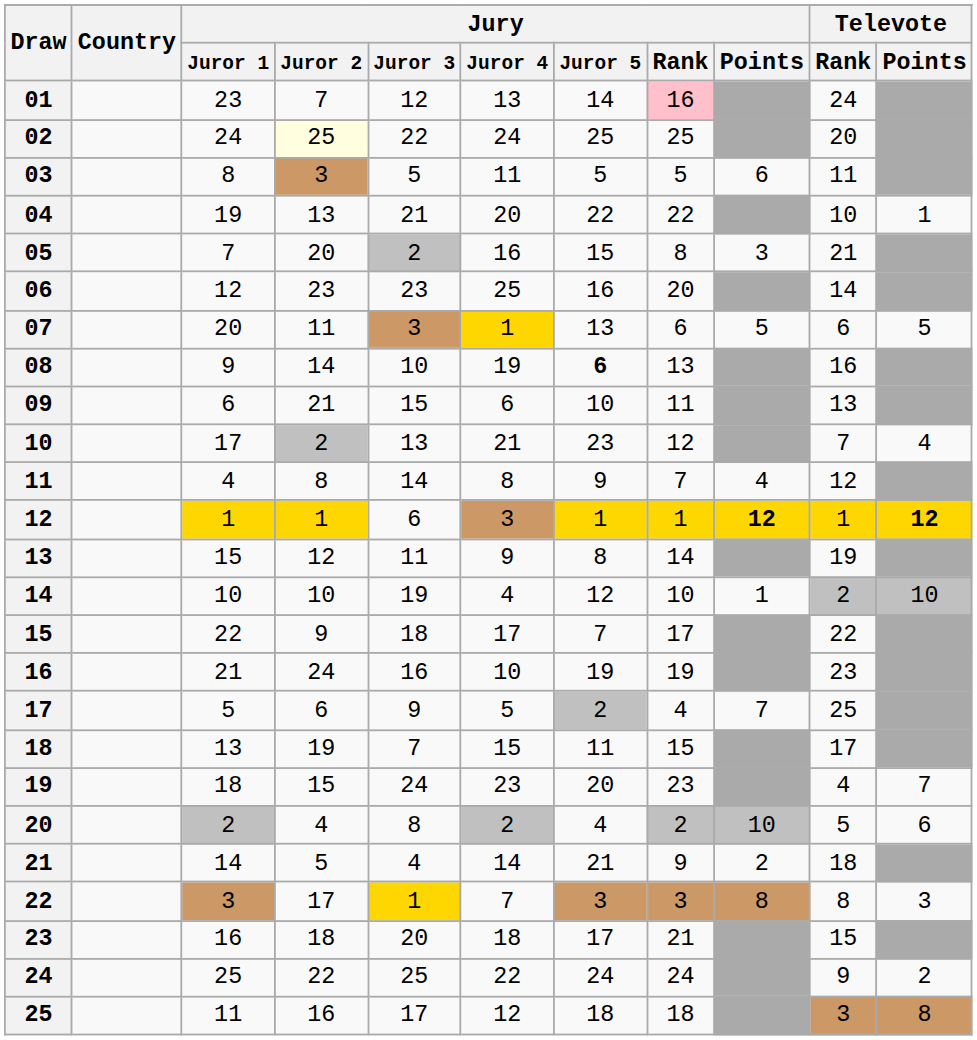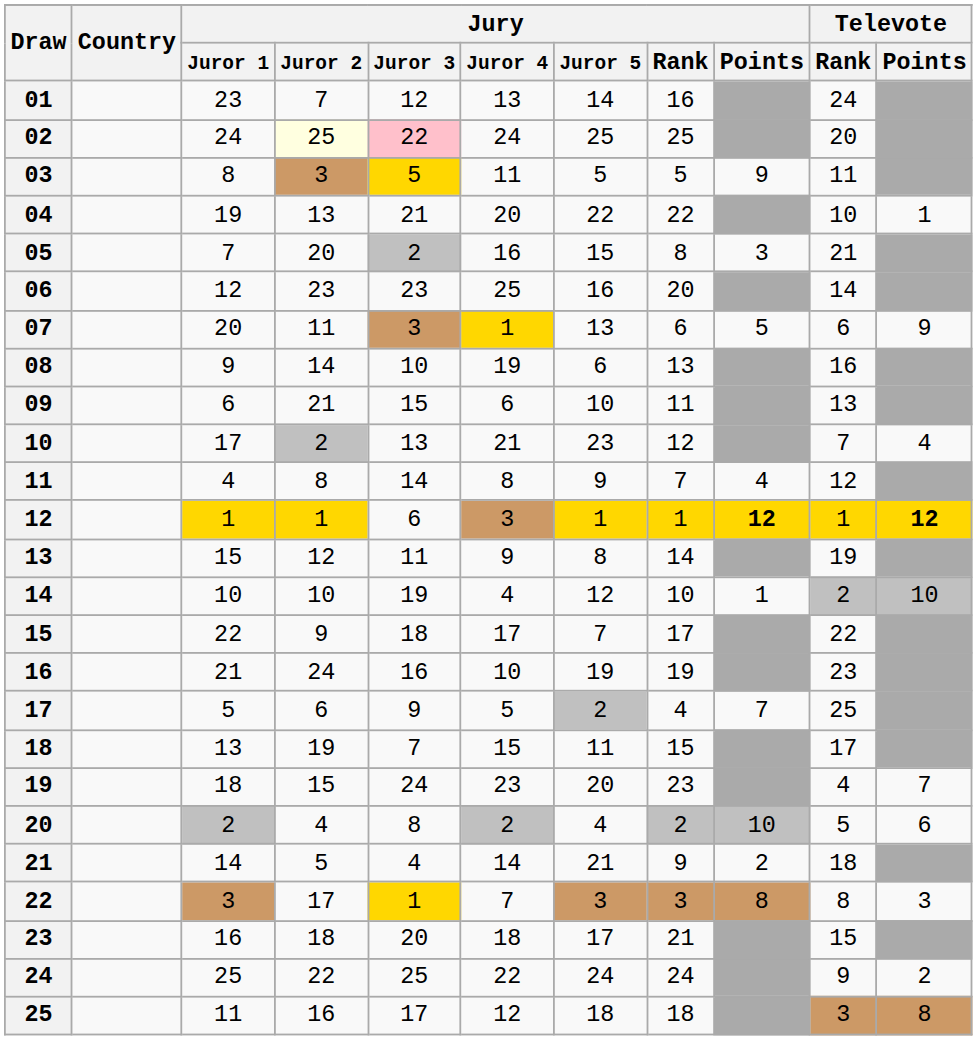(681, 100) pink background -> (681, 100) no background
(414, 138) no background -> (414, 138) pink background
(414, 177) no background -> (414, 177) gold background
(762, 177) 6 -> (762, 177) 9
(925, 329) 5 -> (925, 329) 9
(600, 367) bold -> (600, 367) normal
